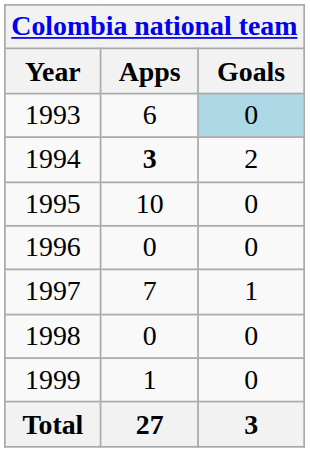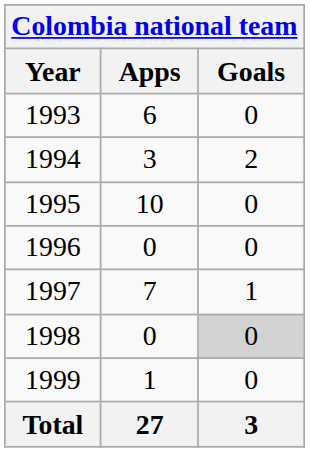(251, 114) lightblue background -> (251, 114) no background
(150, 159) bold -> (150, 159) normal
(251, 335) no background -> (251, 335) lightgrey background
